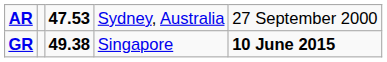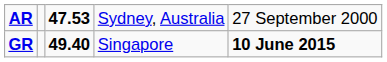(69, 44) 49.38 -> (69, 44) 49.40
